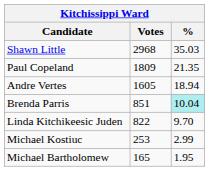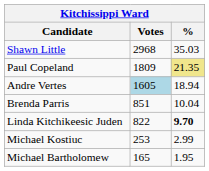(186, 67) no background -> (186, 67) khaki background
(144, 85) no background -> (144, 85) lightblue background
(186, 103) paleturquoise background -> (186, 103) no background
(184, 121) normal -> (184, 121) bold
